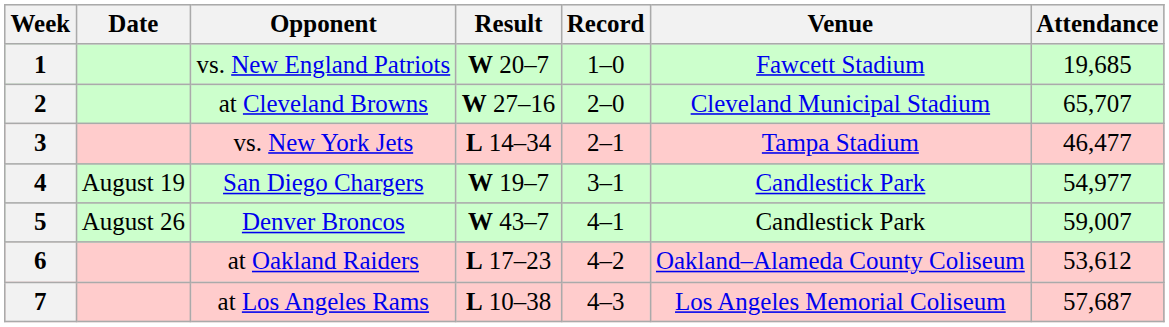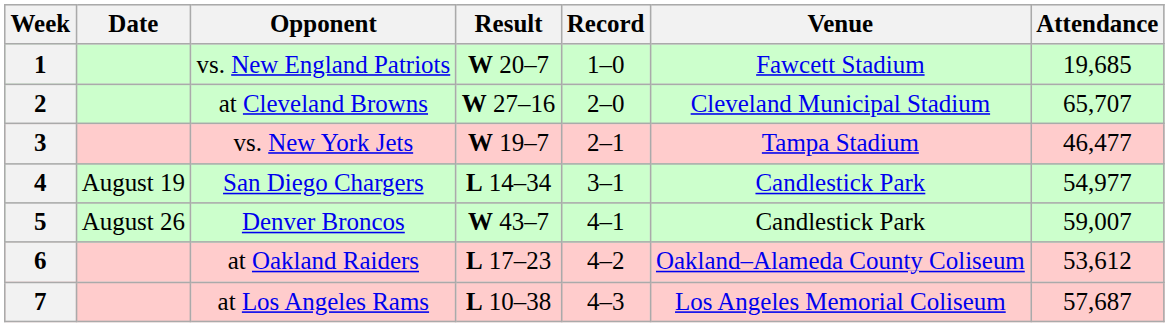(509, 143) L 14–34 -> (509, 143) W 19–7
(509, 182) W 19–7 -> (509, 182) L 14–34
